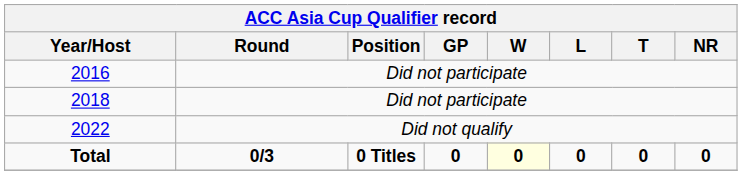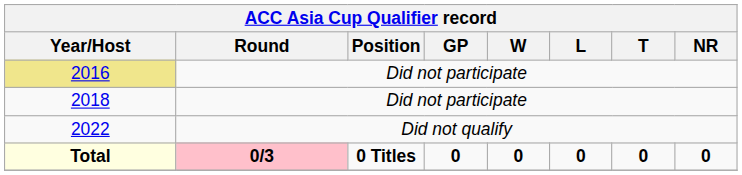(90, 73) no background -> (90, 73) khaki background
(90, 156) no background -> (90, 156) lightyellow background
(262, 156) no background -> (262, 156) pink background
(518, 156) lightyellow background -> (518, 156) no background
